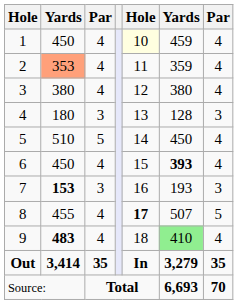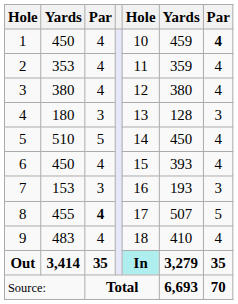(141, 41) lightyellow background -> (141, 41) no background
(218, 41) normal -> (218, 41) bold
(63, 66) lightsalmon background -> (63, 66) no background
(181, 164) bold -> (181, 164) normal
(63, 188) bold -> (63, 188) normal
(100, 213) normal -> (100, 213) bold
(141, 213) bold -> (141, 213) normal
(63, 238) bold -> (63, 238) normal
(181, 238) lightgreen background -> (181, 238) no background
(141, 262) no background -> (141, 262) paleturquoise background
